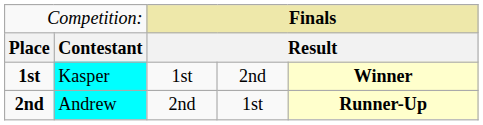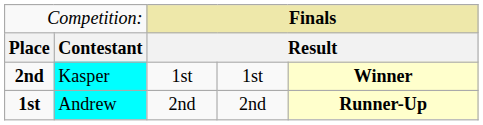(29, 76) 1st -> (29, 76) 2nd
(252, 76) 2nd -> (252, 76) 1st
(29, 104) 2nd -> (29, 104) 1st
(252, 104) 1st -> (252, 104) 2nd
